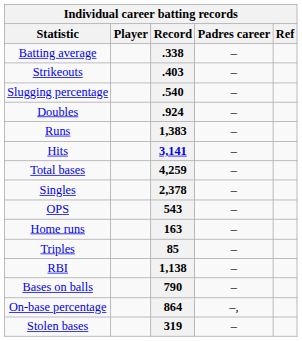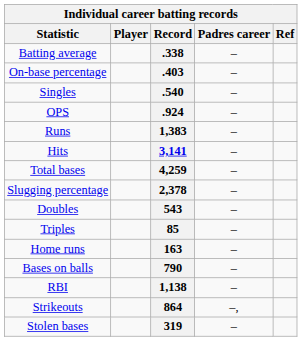(58, 72) Strikeouts -> (58, 72) On-base percentage
(58, 92) Slugging percentage -> (58, 92) Singles
(58, 111) Doubles -> (58, 111) OPS
(58, 190) Singles -> (58, 190) Slugging percentage
(58, 209) OPS -> (58, 209) Doubles
rows swapped: (173, 248) <-> (173, 229)
rows swapped: (173, 268) <-> (173, 287)
(58, 307) On-base percentage -> (58, 307) Strikeouts
